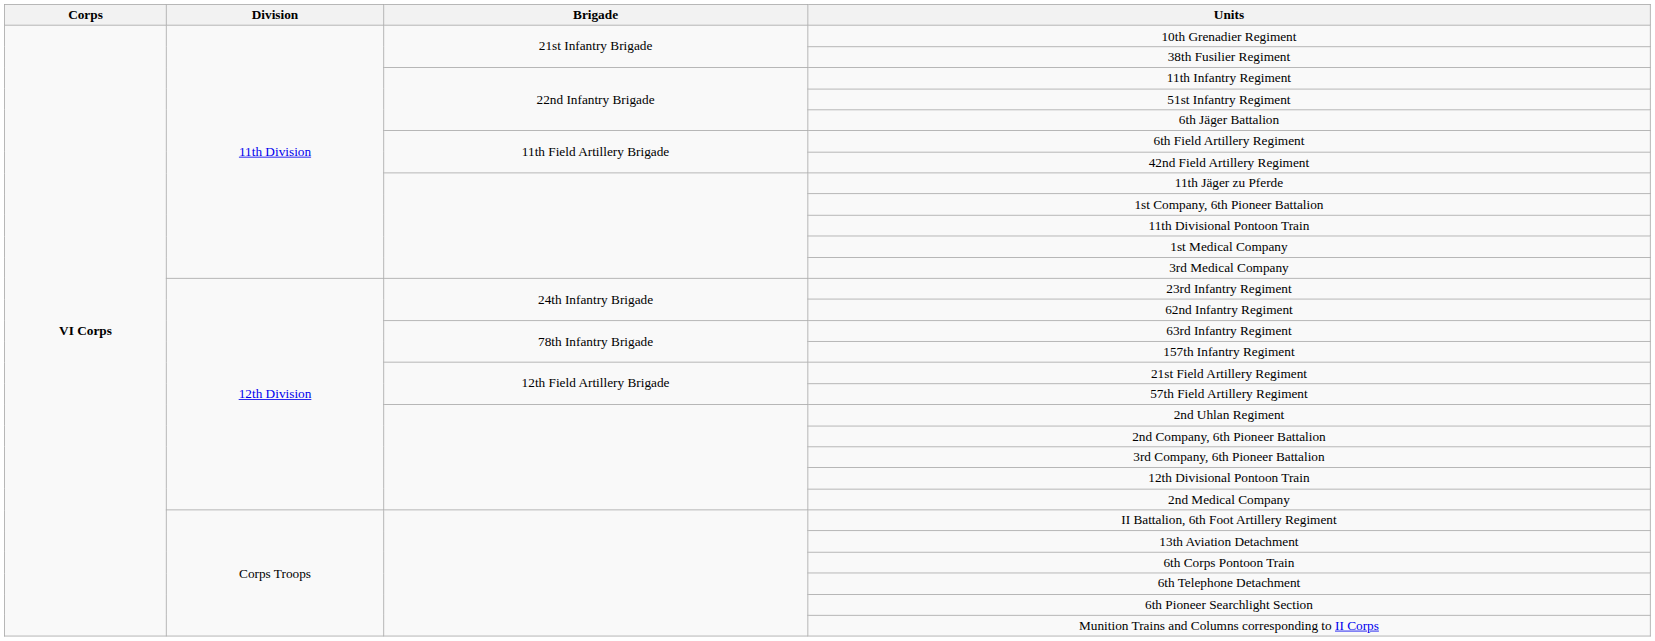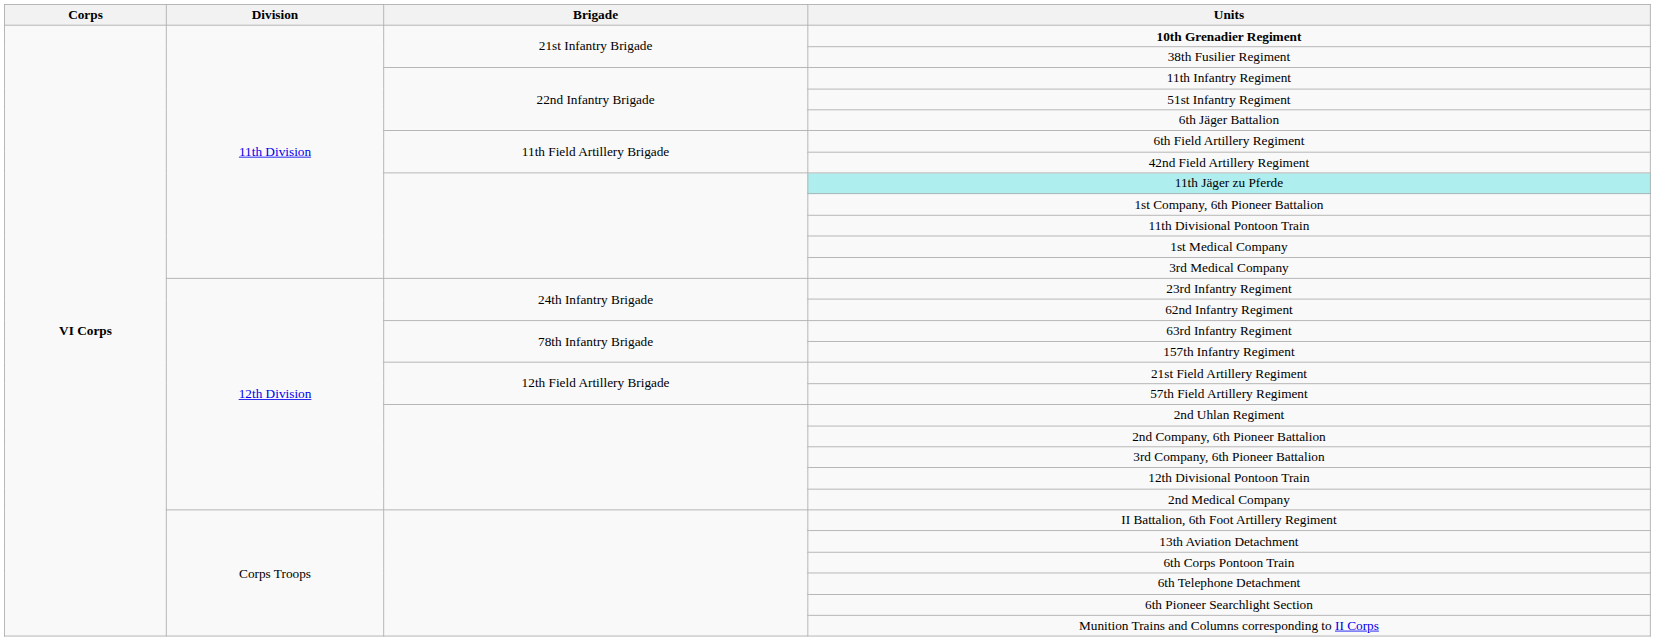(1229, 36) normal -> (1229, 36) bold
(1229, 183) no background -> (1229, 183) paleturquoise background
